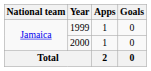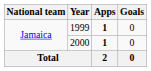(105, 27) normal -> (105, 27) bold
(105, 43) normal -> (105, 43) bold
